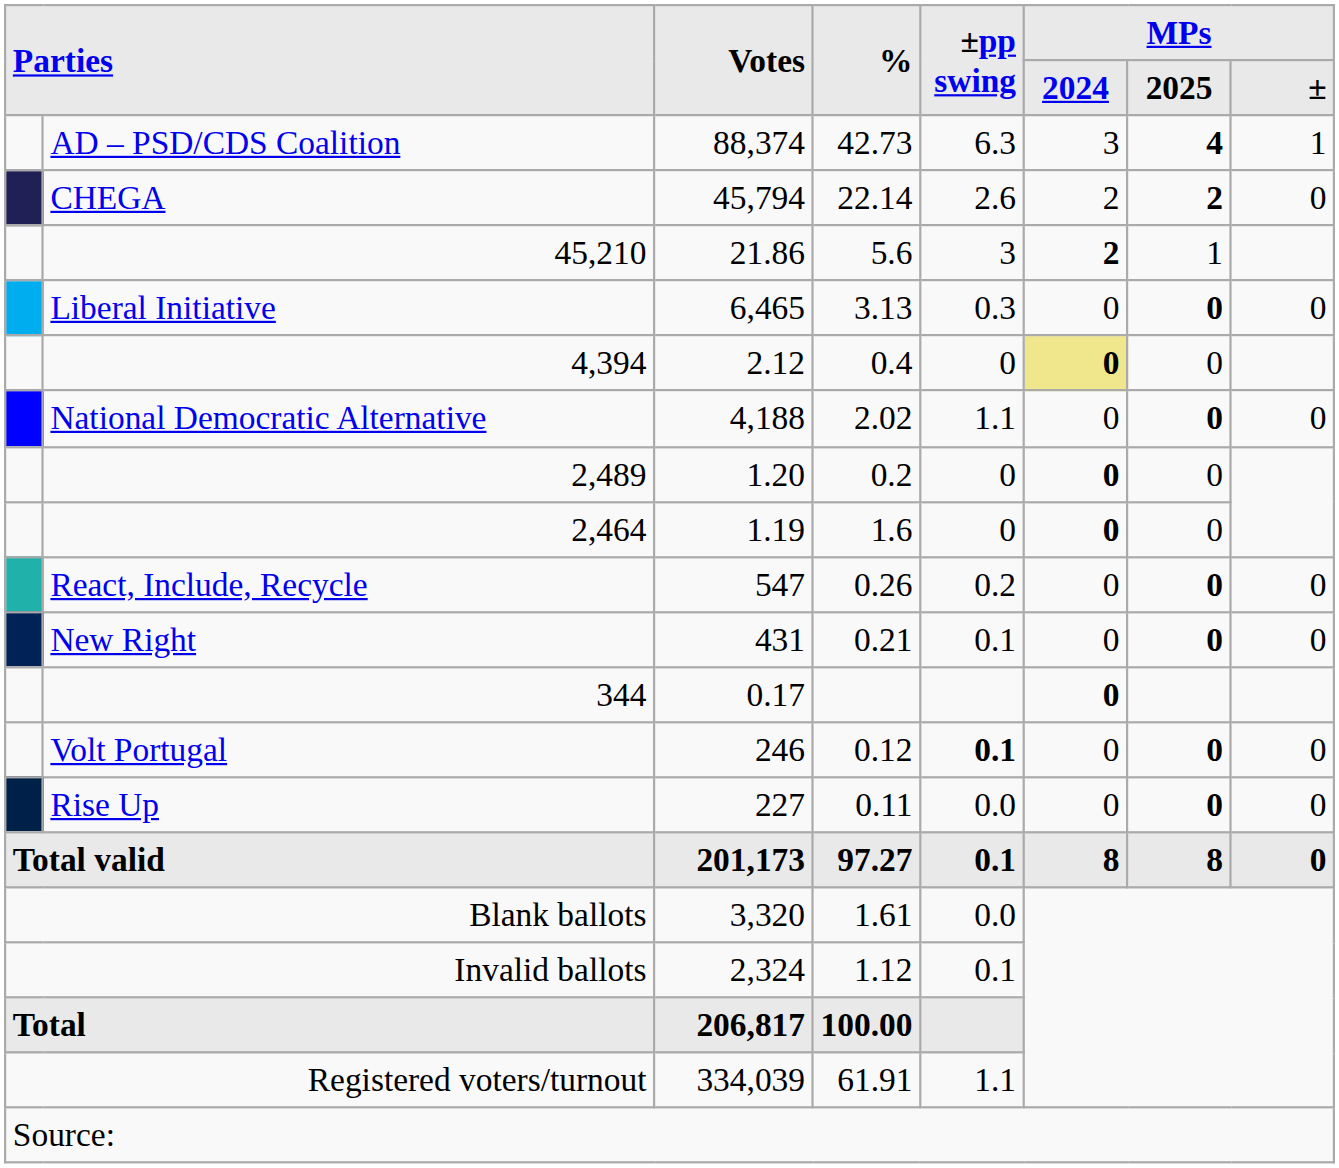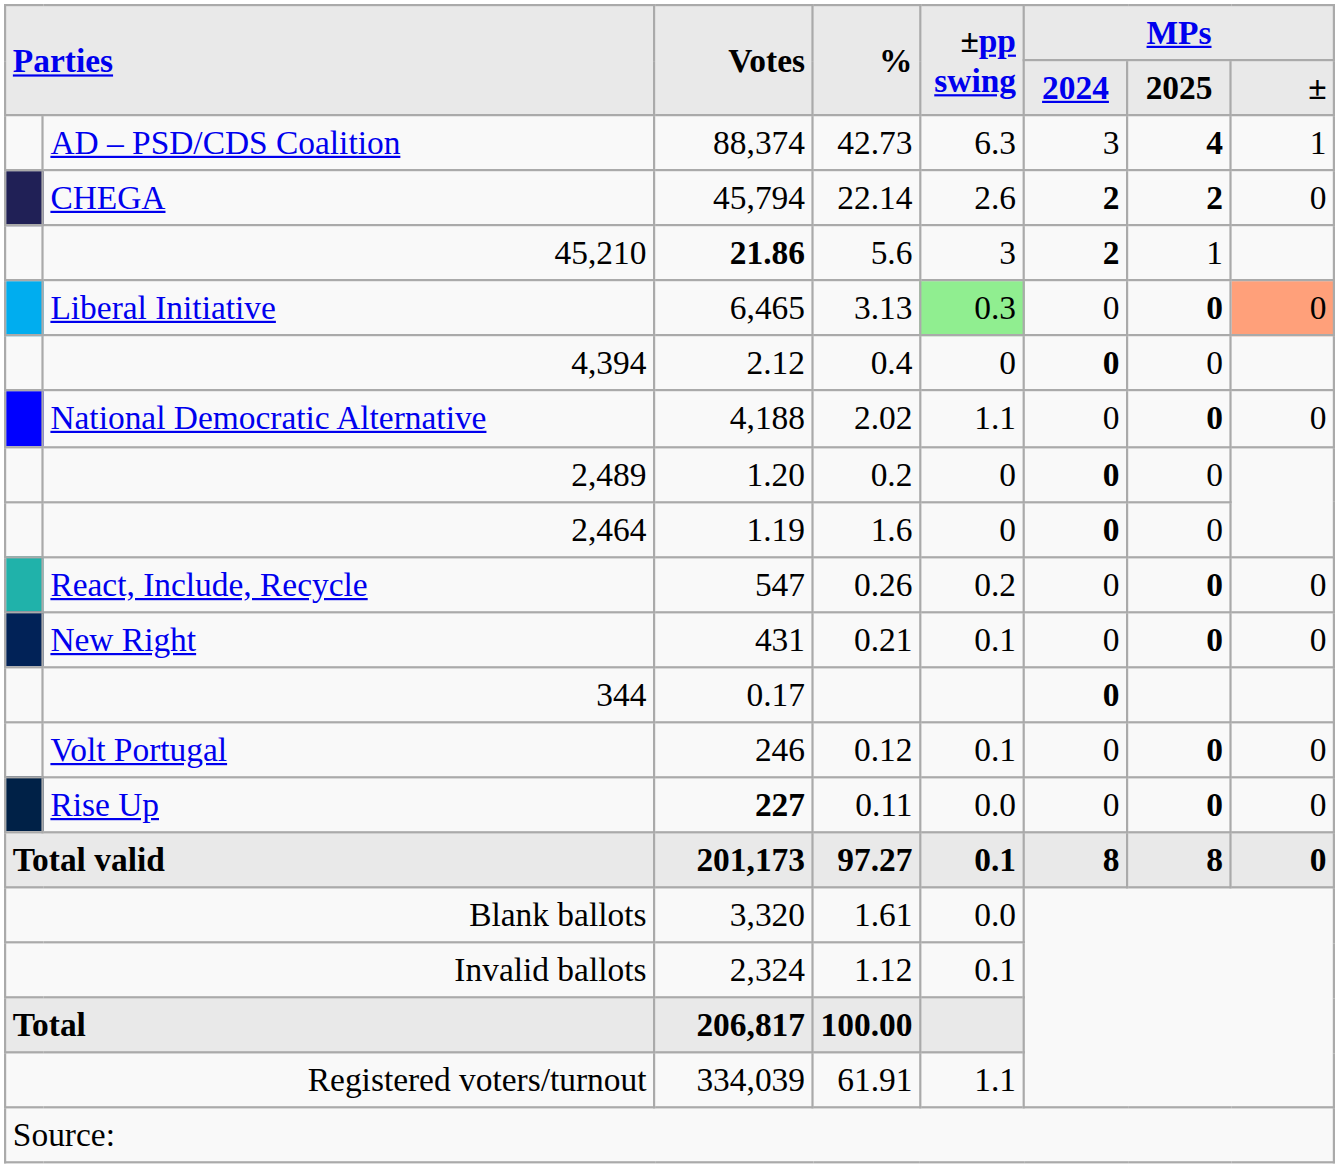(1111, 197) normal -> (1111, 197) bold
(767, 252) normal -> (767, 252) bold
(995, 307) no background -> (995, 307) lightgreen background
(1318, 307) no background -> (1318, 307) lightsalmon background
(1111, 363) khaki background -> (1111, 363) no background
(995, 749) bold -> (995, 749) normal
(780, 804) normal -> (780, 804) bold
